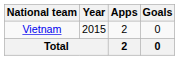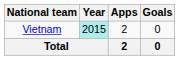(94, 30) no background -> (94, 30) paleturquoise background
